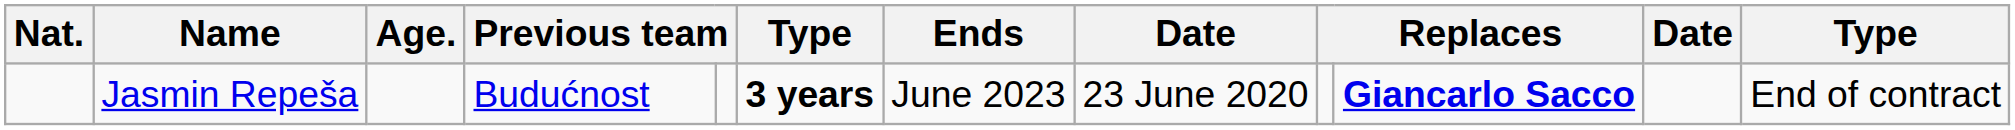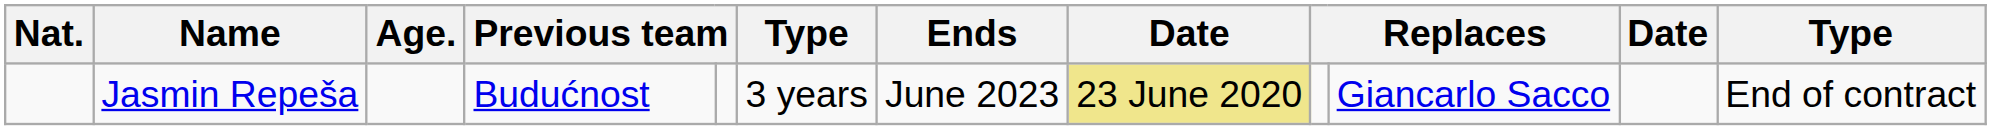(810, 93) bold -> (807, 93) normal
(1196, 93) no background -> (1189, 93) khaki background
(1489, 93) bold -> (1473, 93) normal
